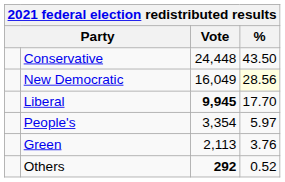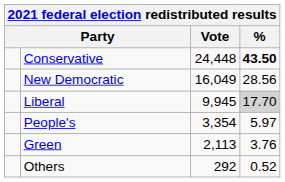(260, 58) normal -> (260, 58) bold
(260, 79) lightyellow background -> (260, 79) no background
(219, 101) bold -> (219, 101) normal
(260, 101) no background -> (260, 101) lightgrey background
(225, 166) bold -> (225, 166) normal
